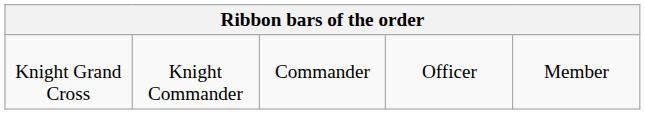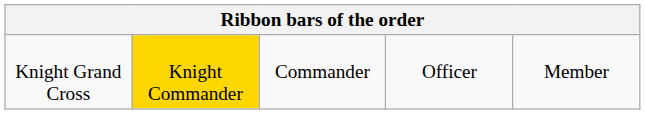(195, 82) no background -> (195, 82) gold background
